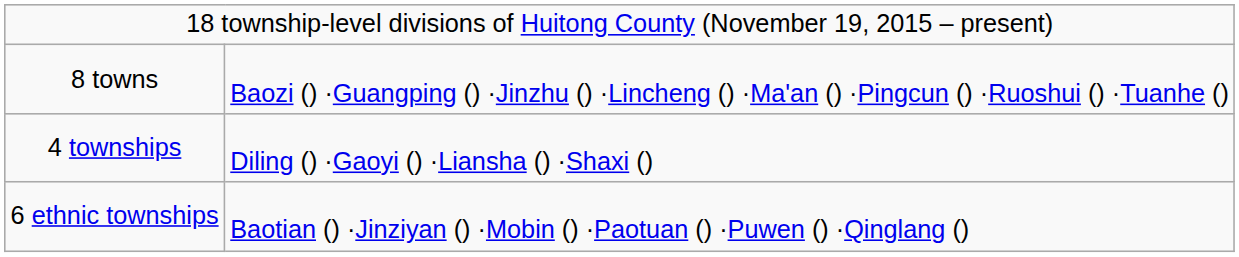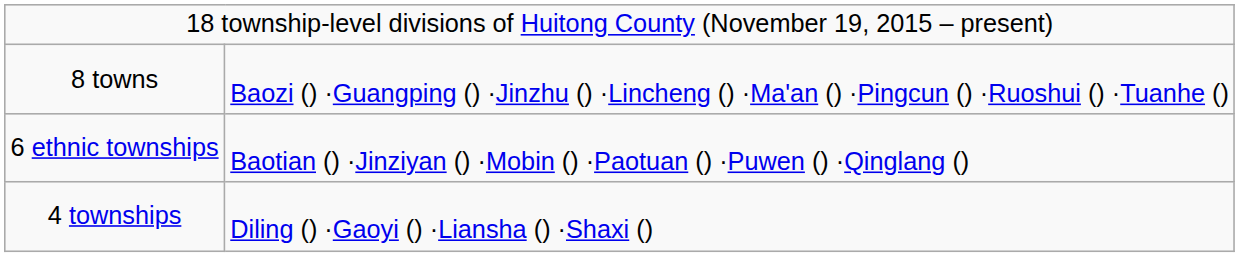rows swapped: (115, 147) <-> (115, 215)
